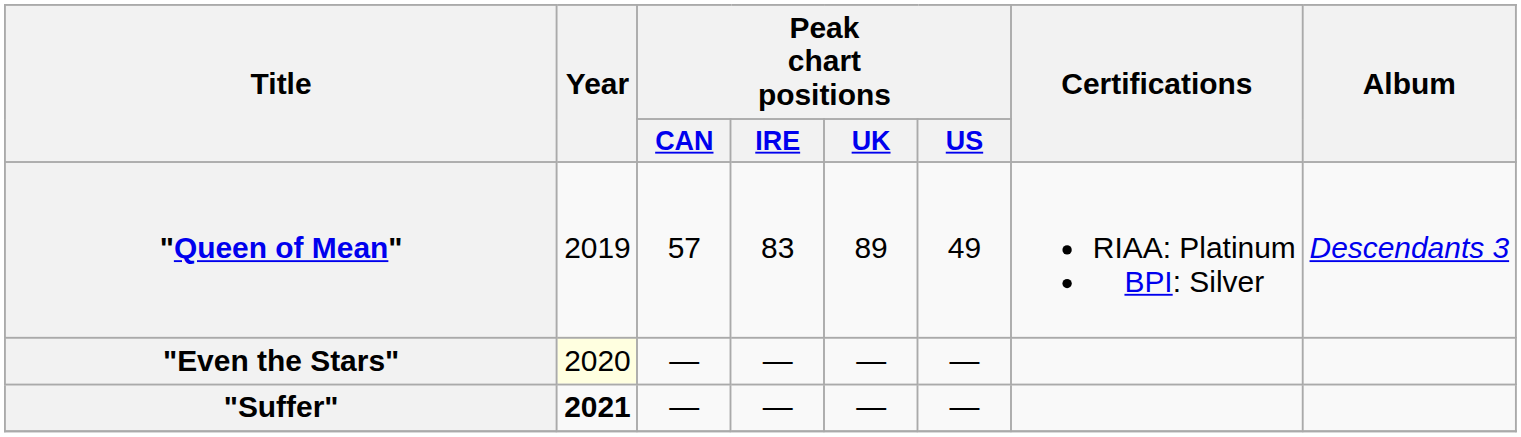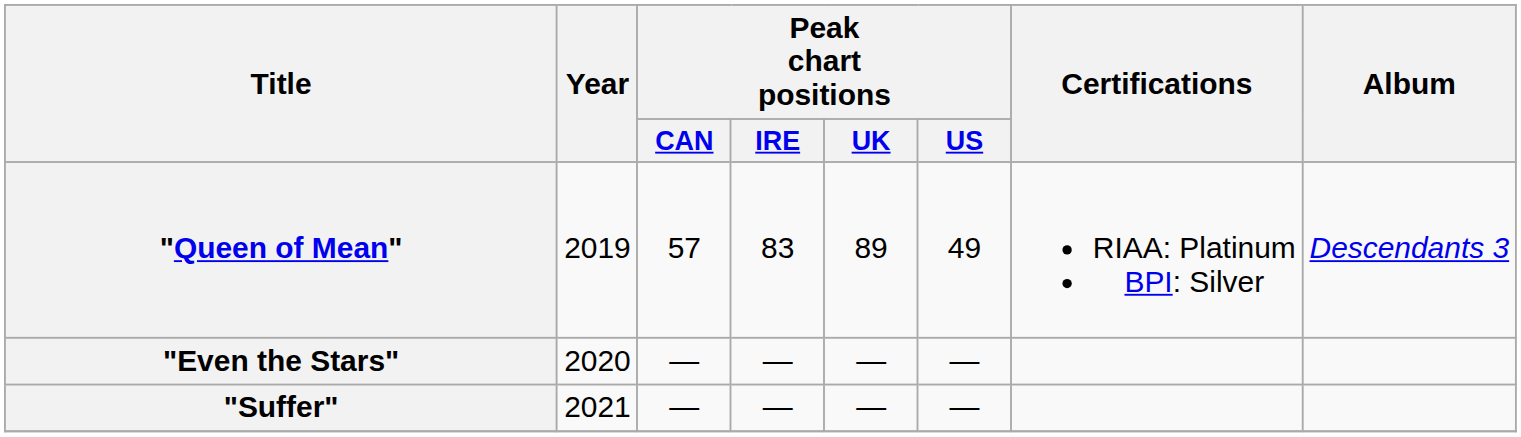(597, 360) lightyellow background -> (597, 360) no background
(597, 407) bold -> (597, 407) normal
